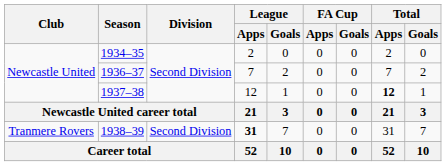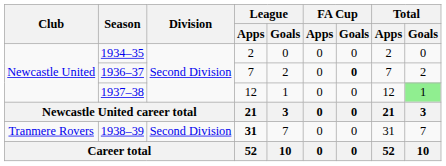(354, 72) normal -> (354, 72) bold
(389, 92) bold -> (389, 92) normal
(423, 92) no background -> (423, 92) lightgreen background
